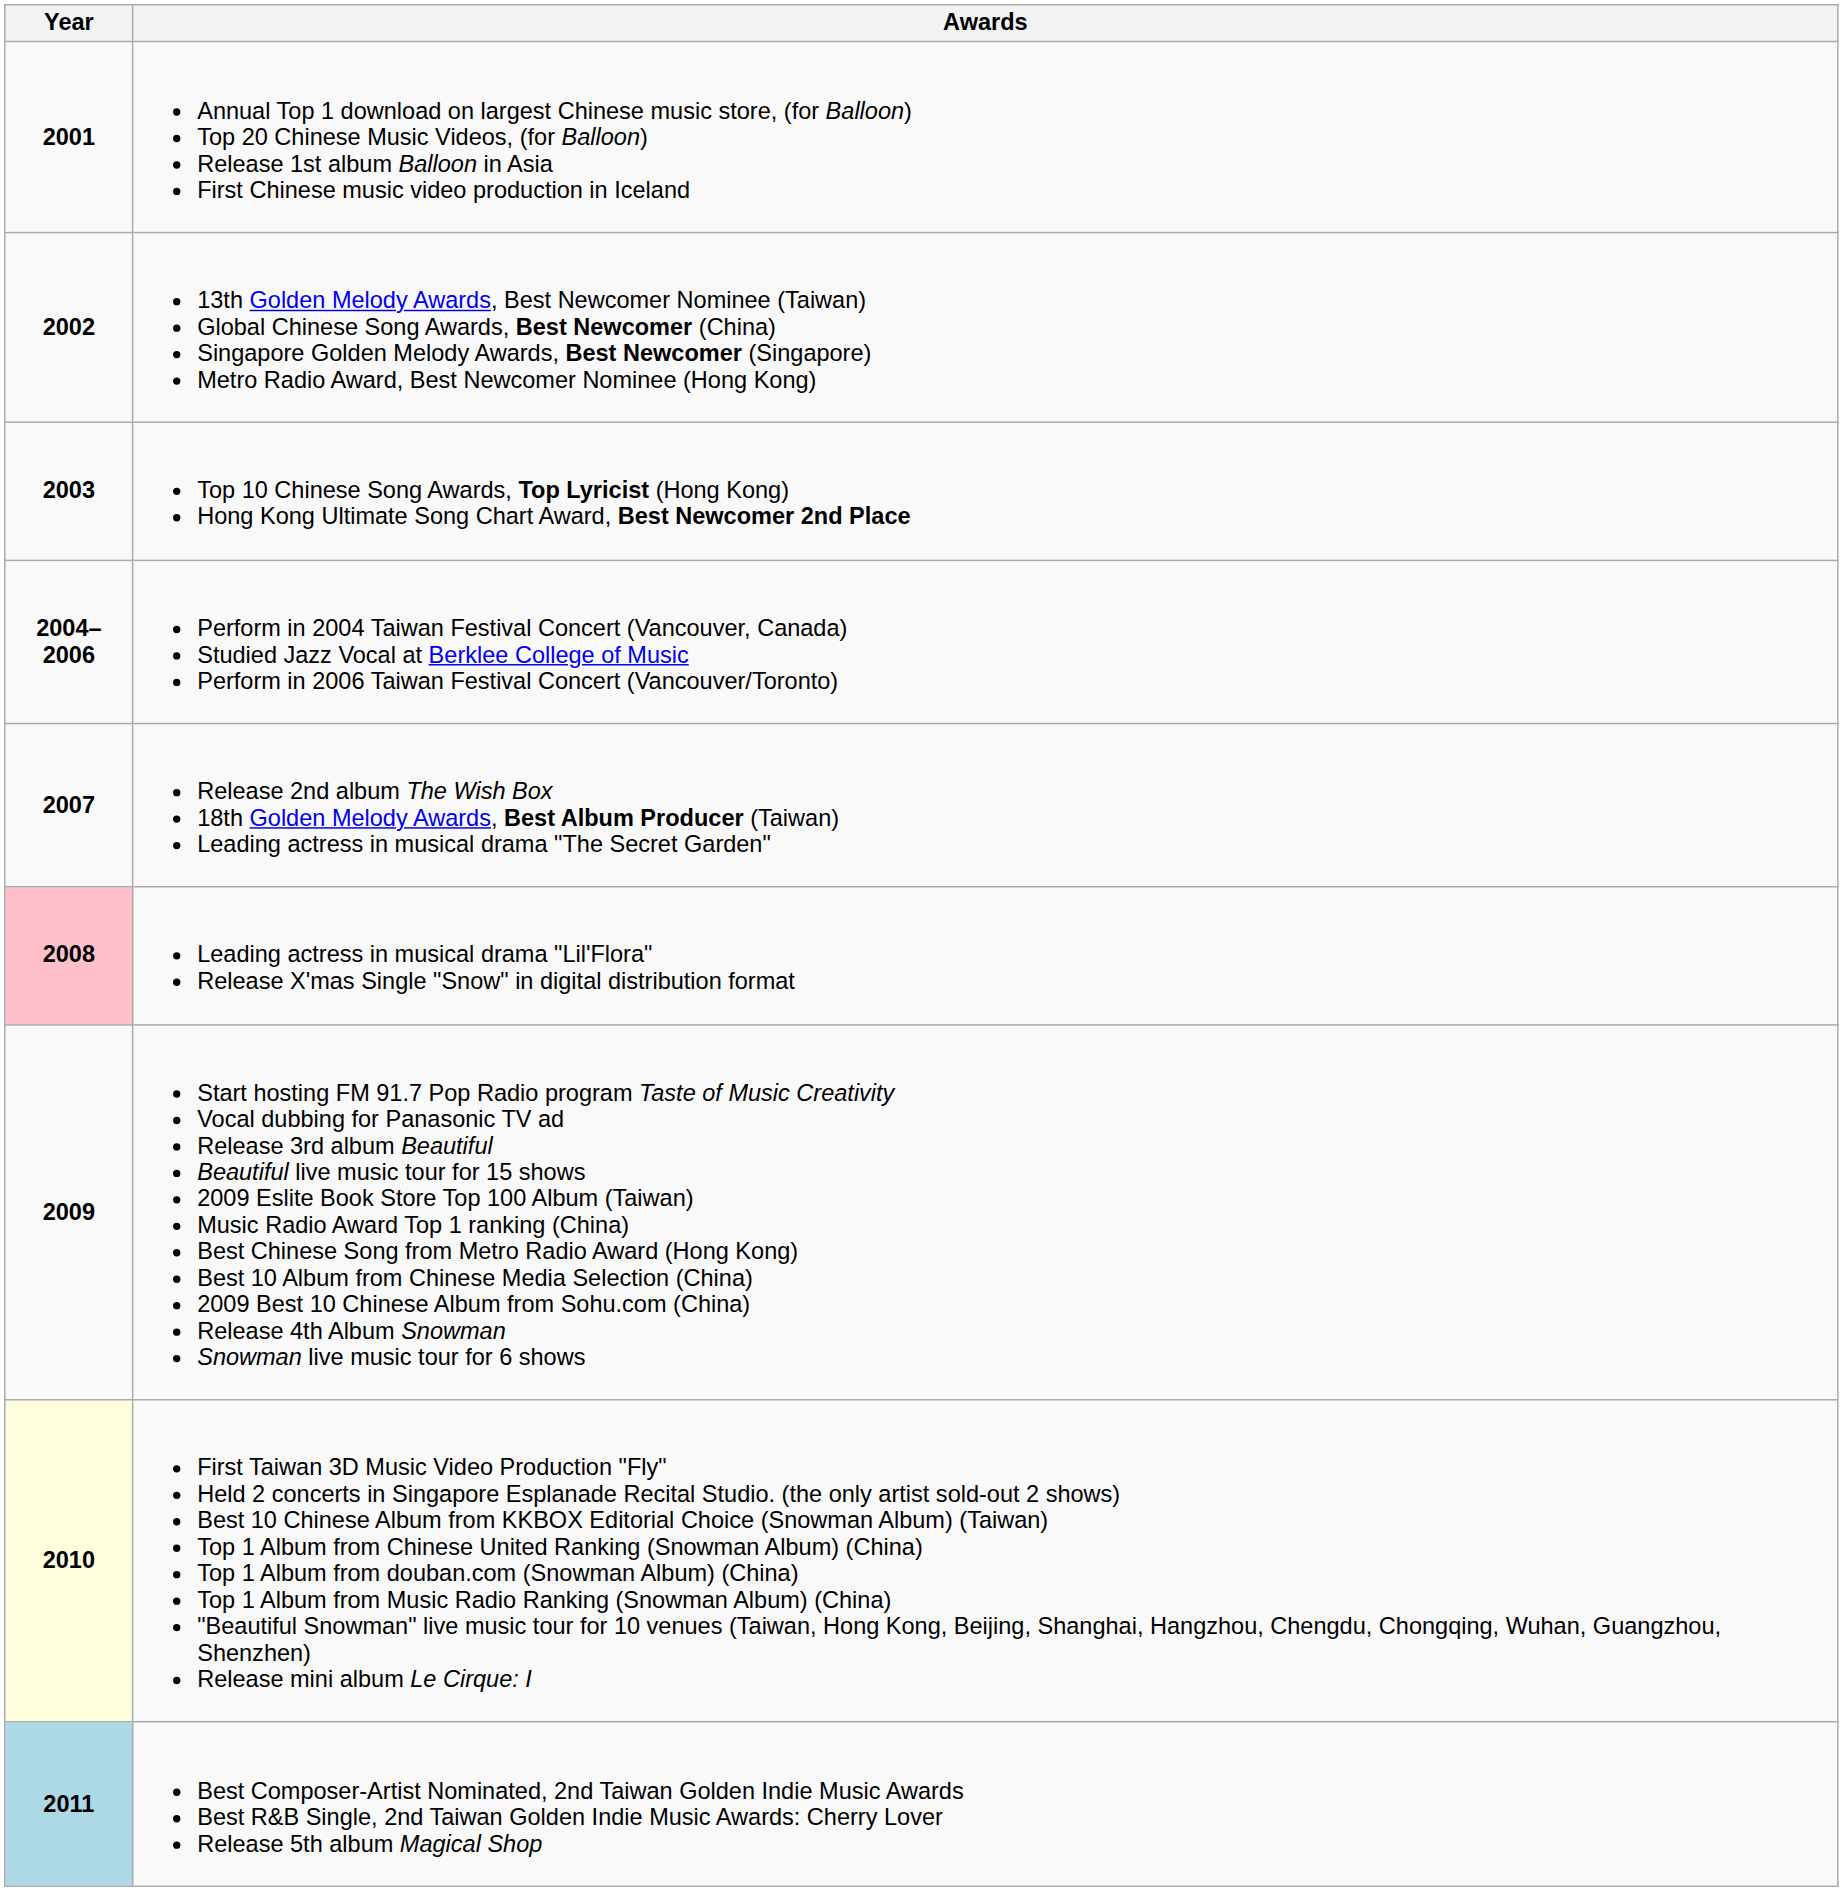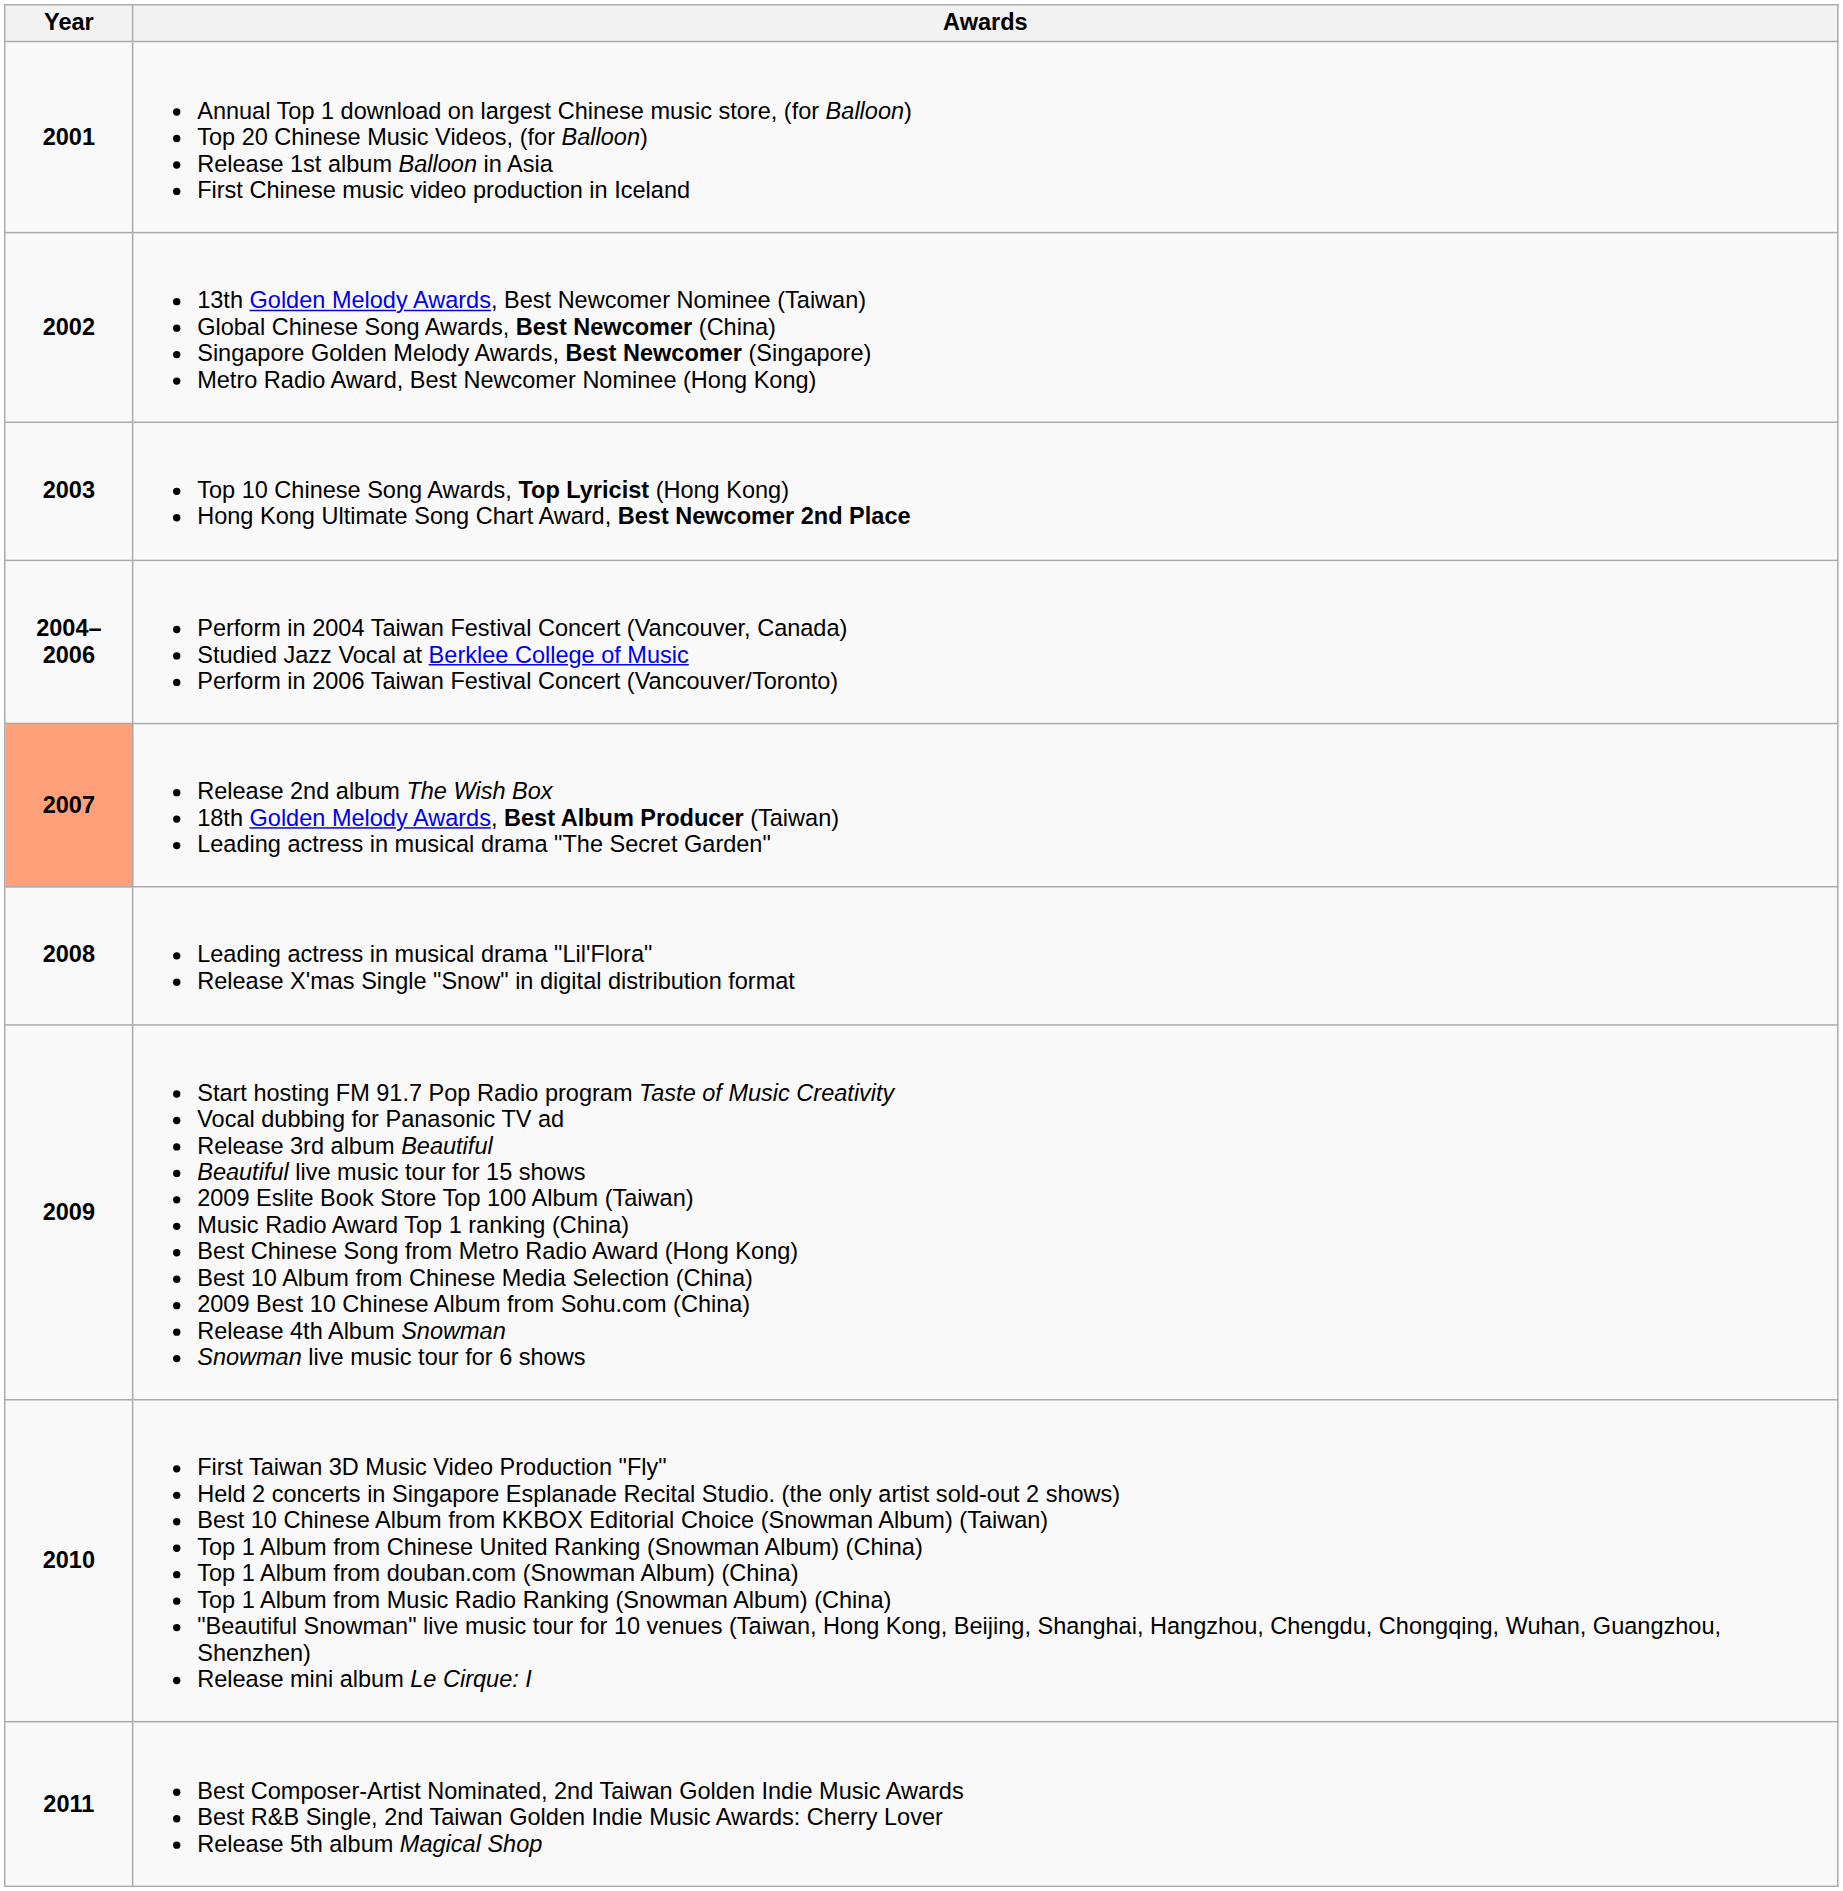(69, 805) no background -> (69, 805) lightsalmon background
(69, 955) pink background -> (69, 955) no background
(69, 1560) lightyellow background -> (69, 1560) no background
(69, 1803) lightblue background -> (69, 1803) no background
